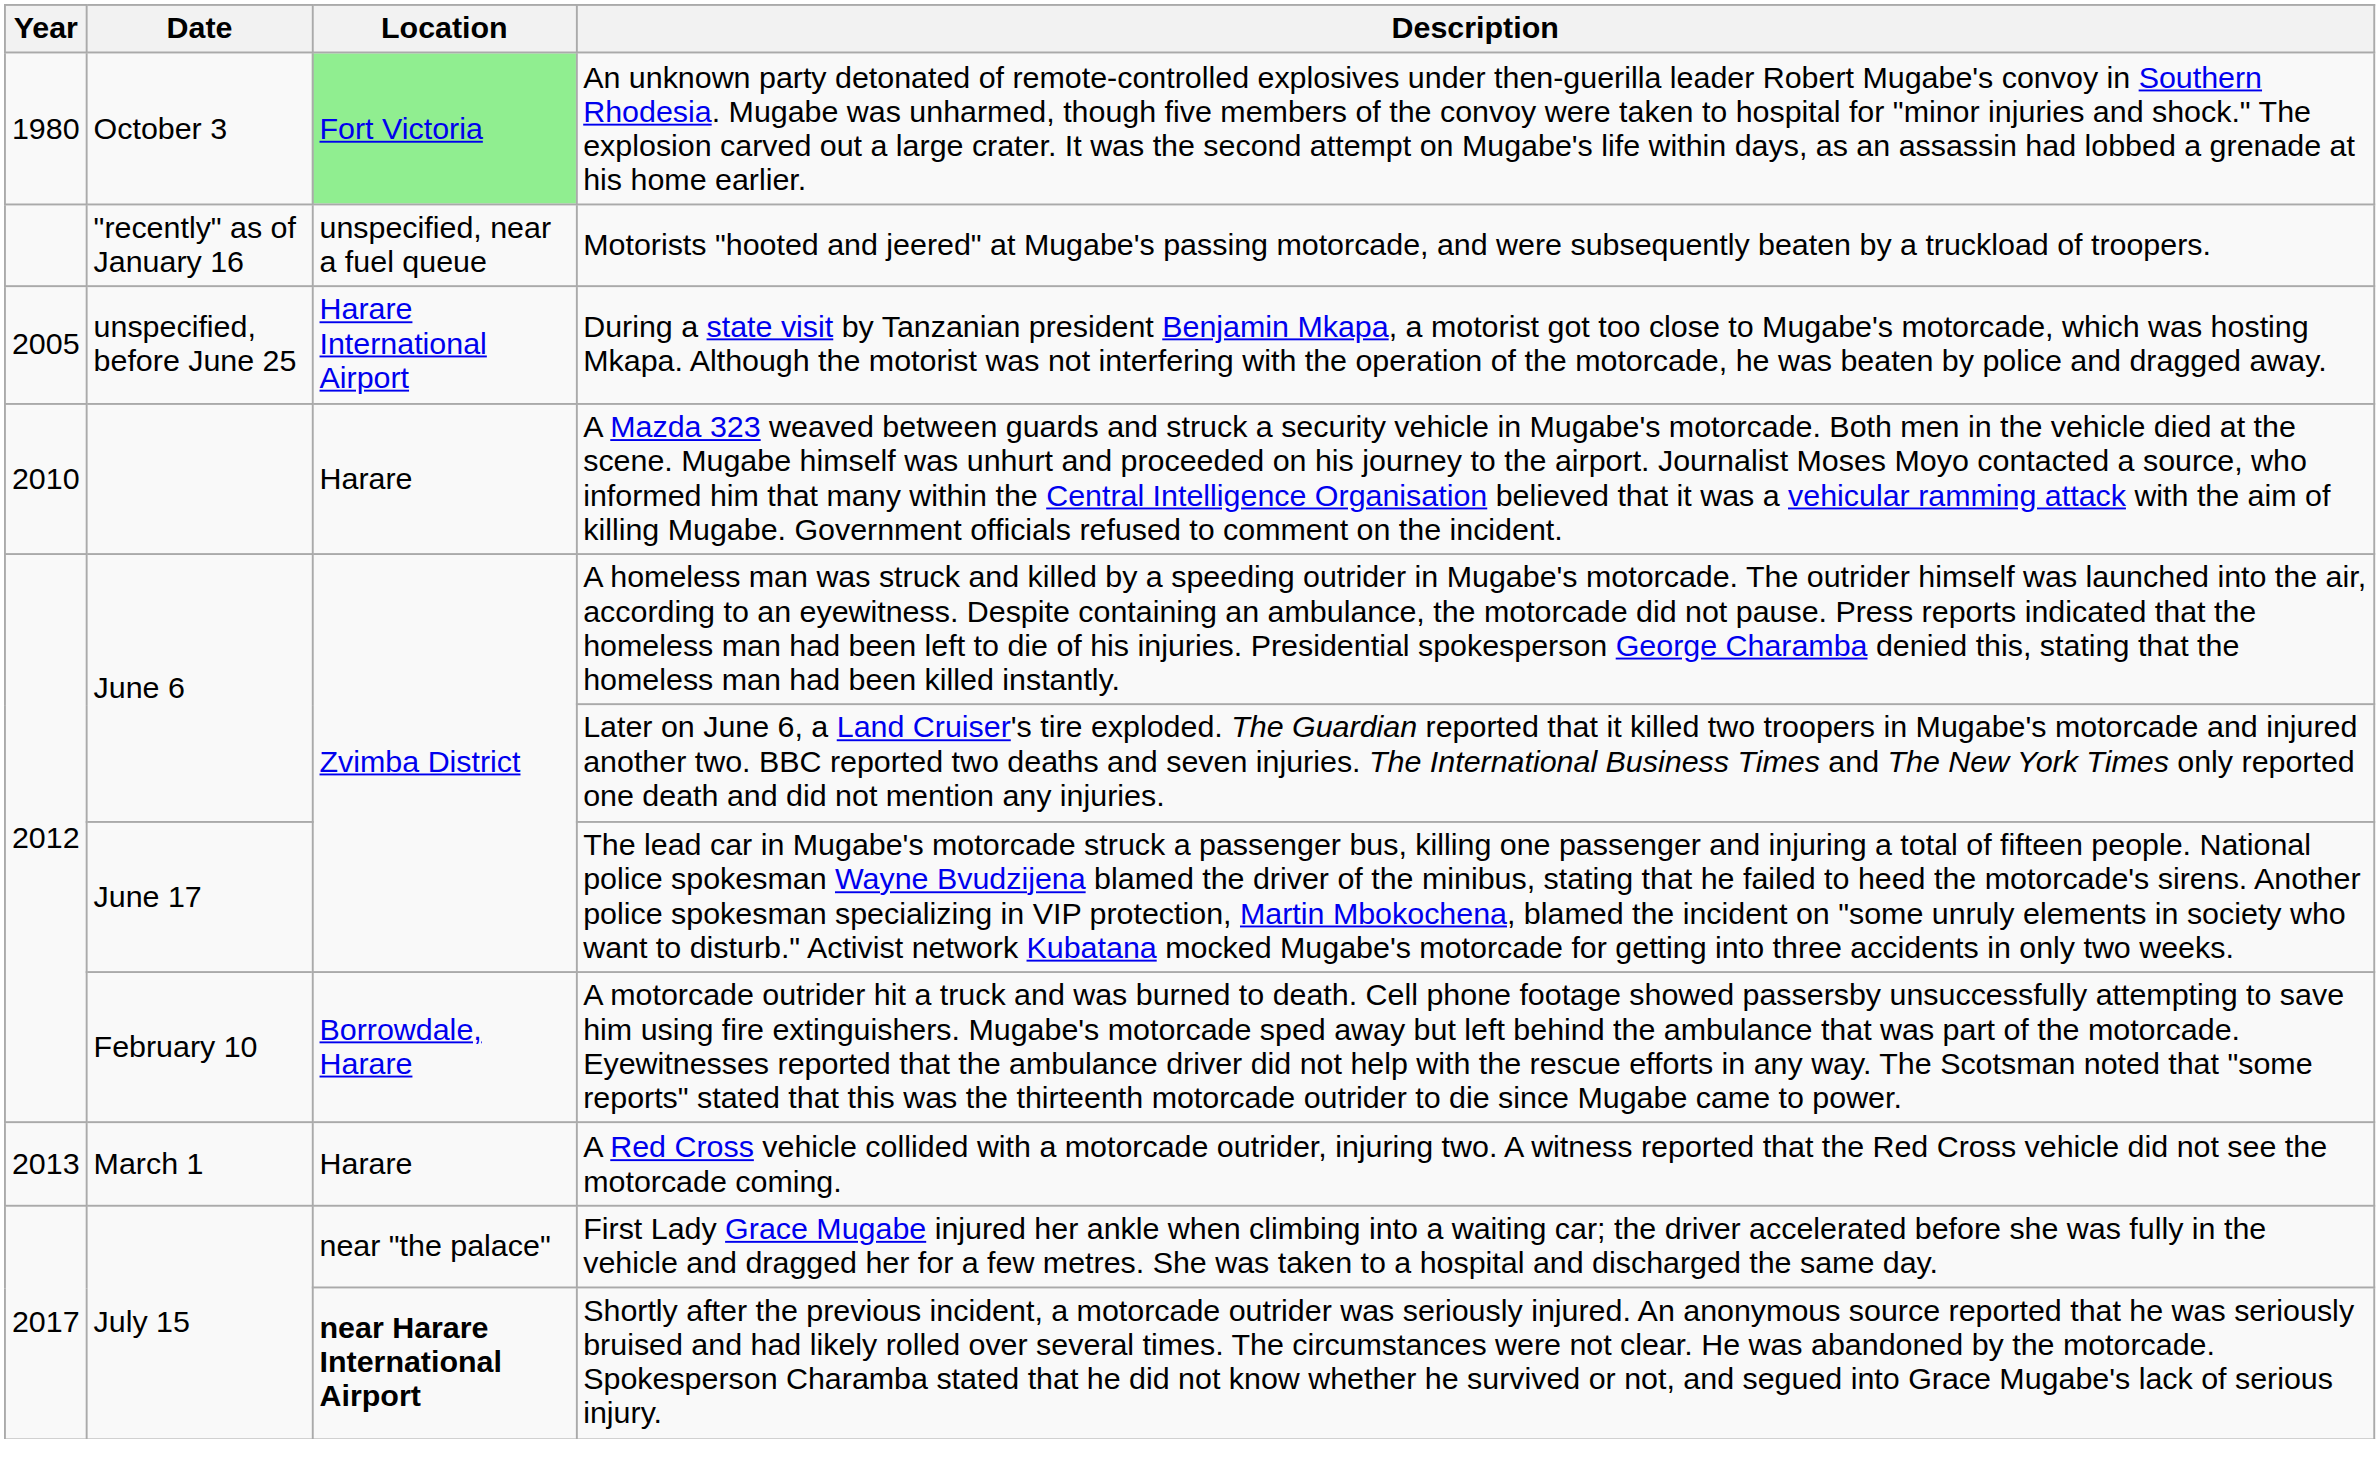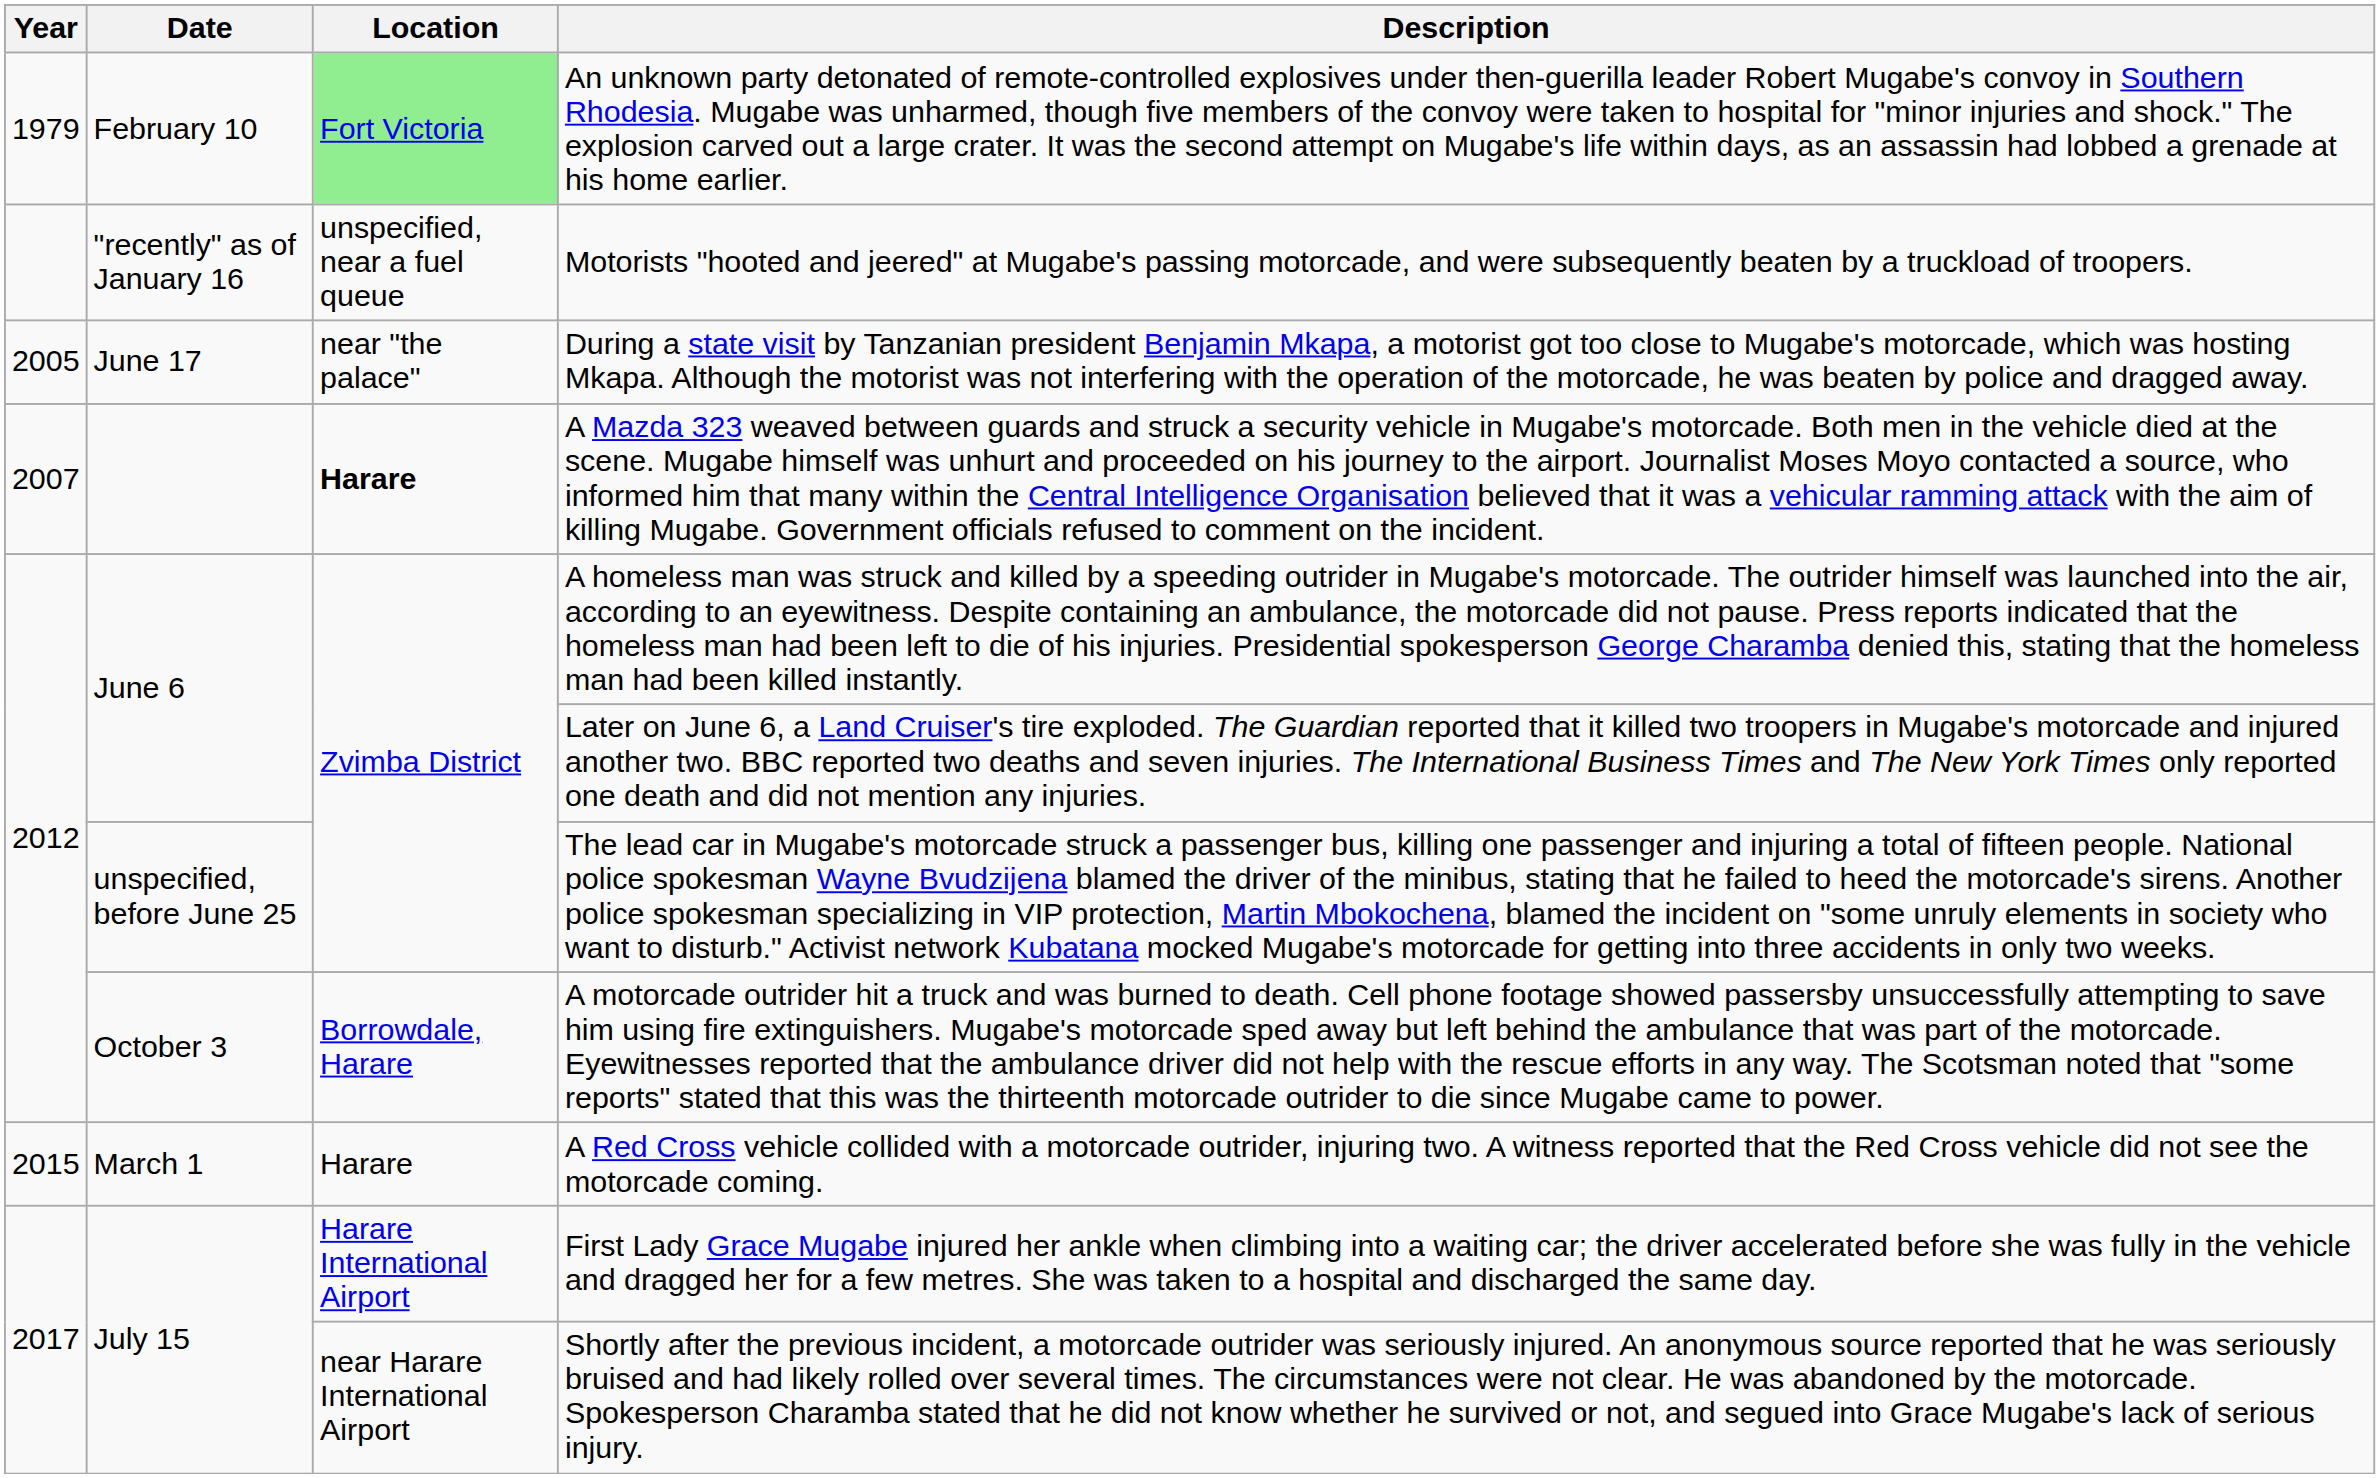(46, 128) 1980 -> (46, 128) 1979
(160, 128) October 3 -> (176, 128) February 10
(195, 344) unspecified, before June 25 -> (148, 361) June 17
(403, 344) Harare International Airport -> (381, 361) near "the palace"
(46, 477) 2010 -> (46, 477) 2007
(366, 477) normal -> (368, 477) bold
(148, 896) June 17 -> (195, 896) unspecified, before June 25
(176, 1047) February 10 -> (160, 1047) October 3
(46, 1163) 2013 -> (46, 1163) 2015
(435, 1246) near "the palace" -> (404, 1263) Harare International Airport
(411, 1362) bold -> (404, 1396) normal
